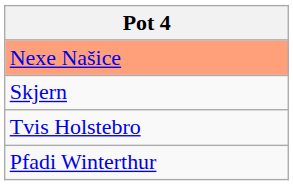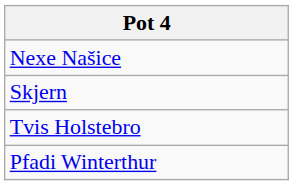(65, 57) lightsalmon background -> (65, 57) no background
